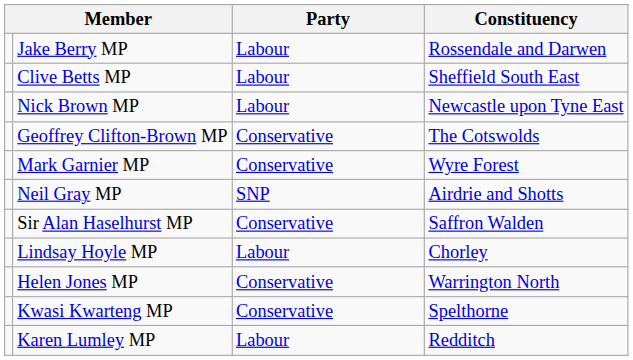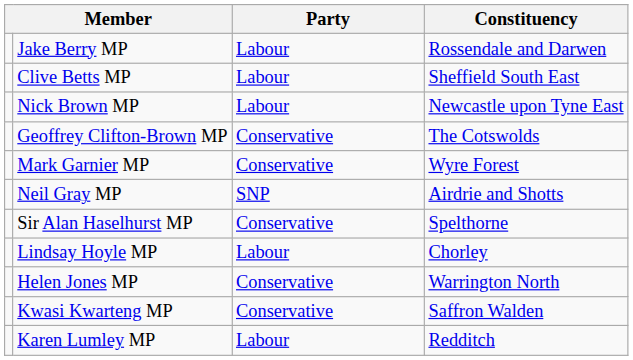(486, 223) Saffron Walden -> (468, 223) Spelthorne
(468, 310) Spelthorne -> (486, 310) Saffron Walden
